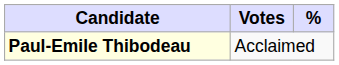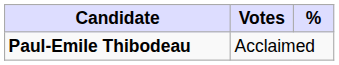(100, 45) lightyellow background -> (100, 45) no background
